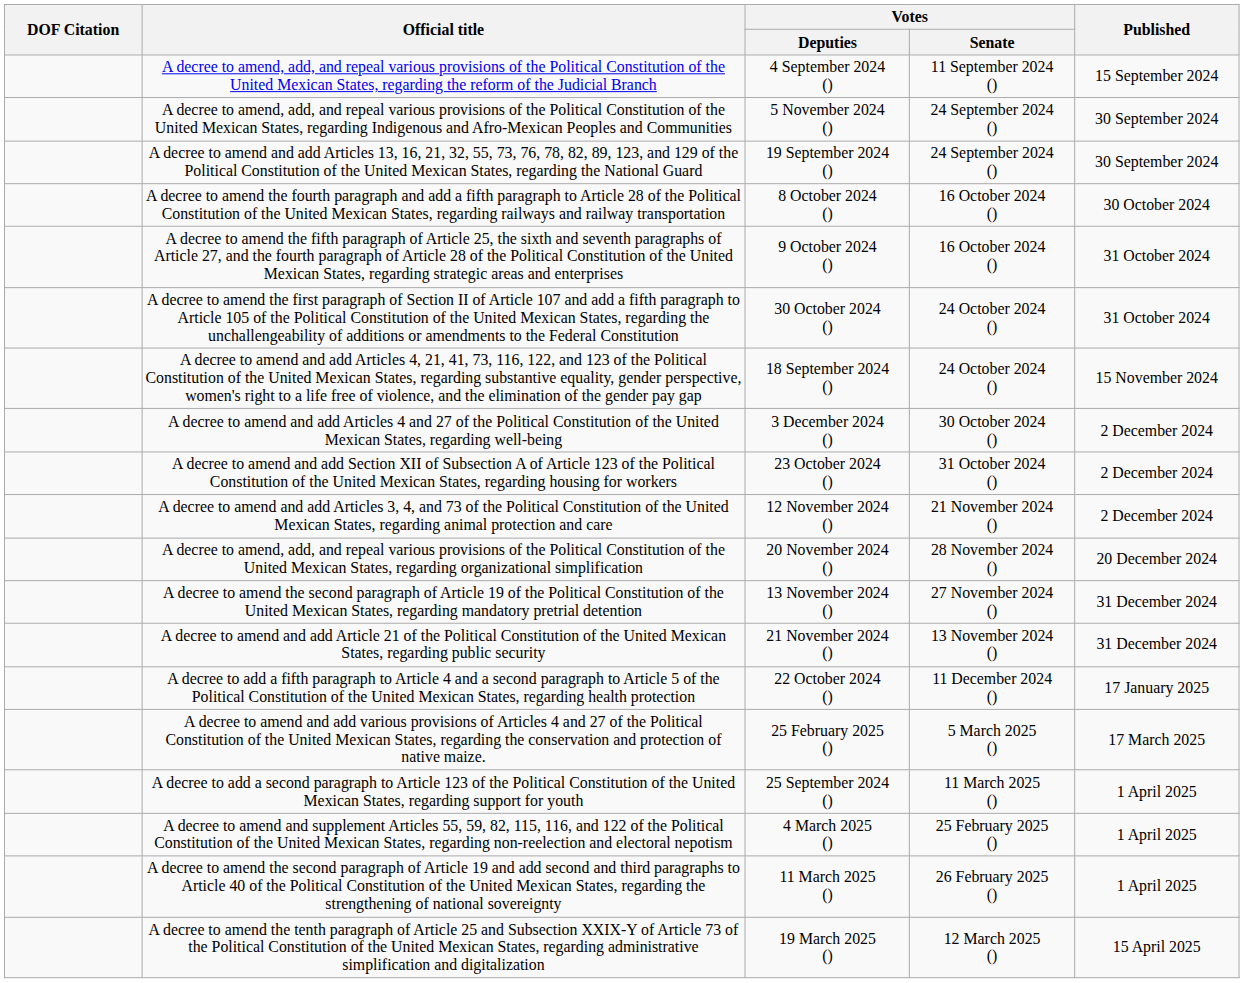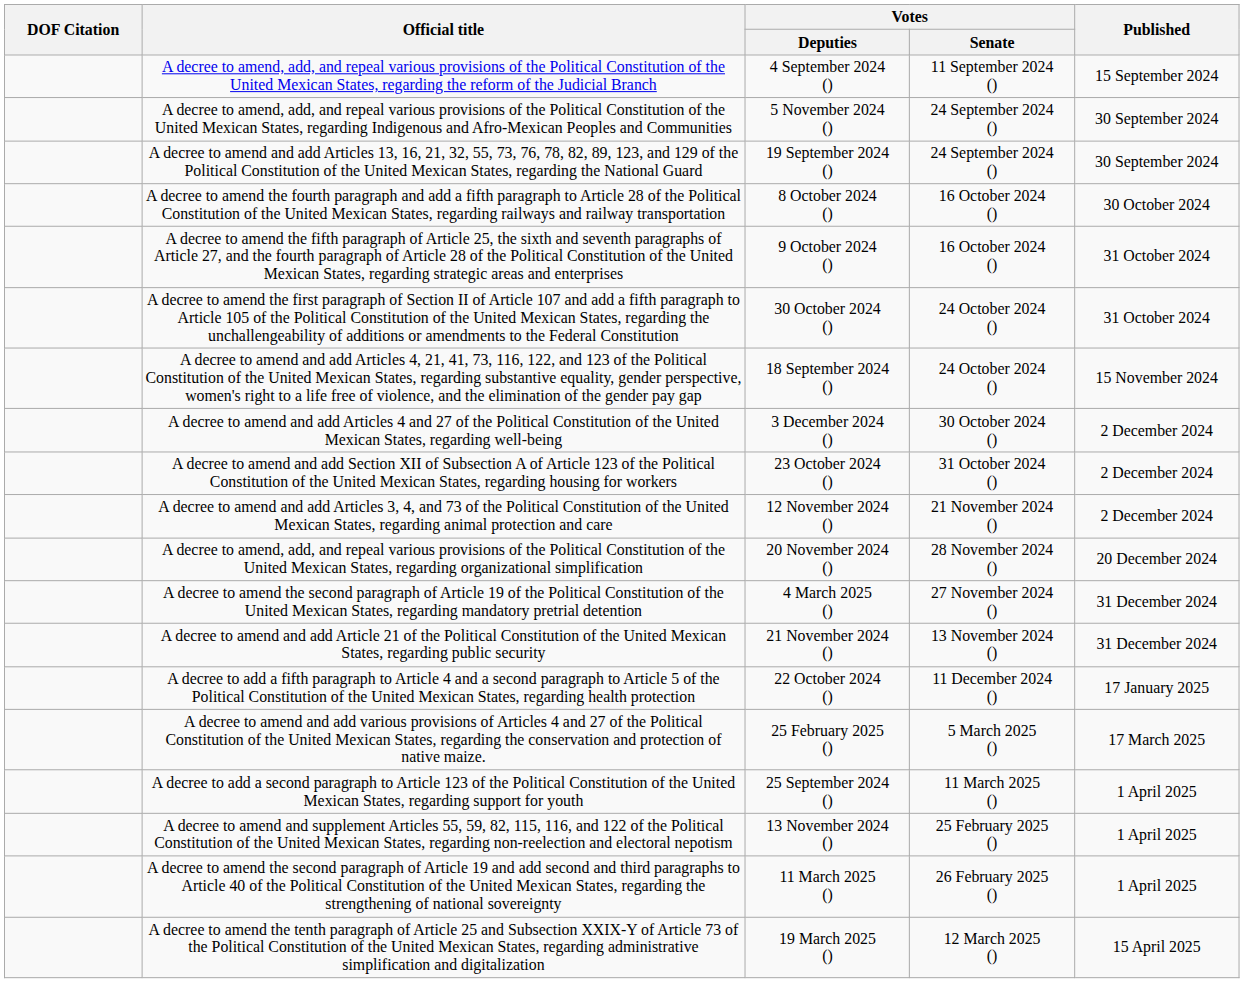(828, 602) 13 November 2024 () -> (828, 602) 4 March 2025 ()
(828, 834) 4 March 2025 () -> (828, 834) 13 November 2024 ()
